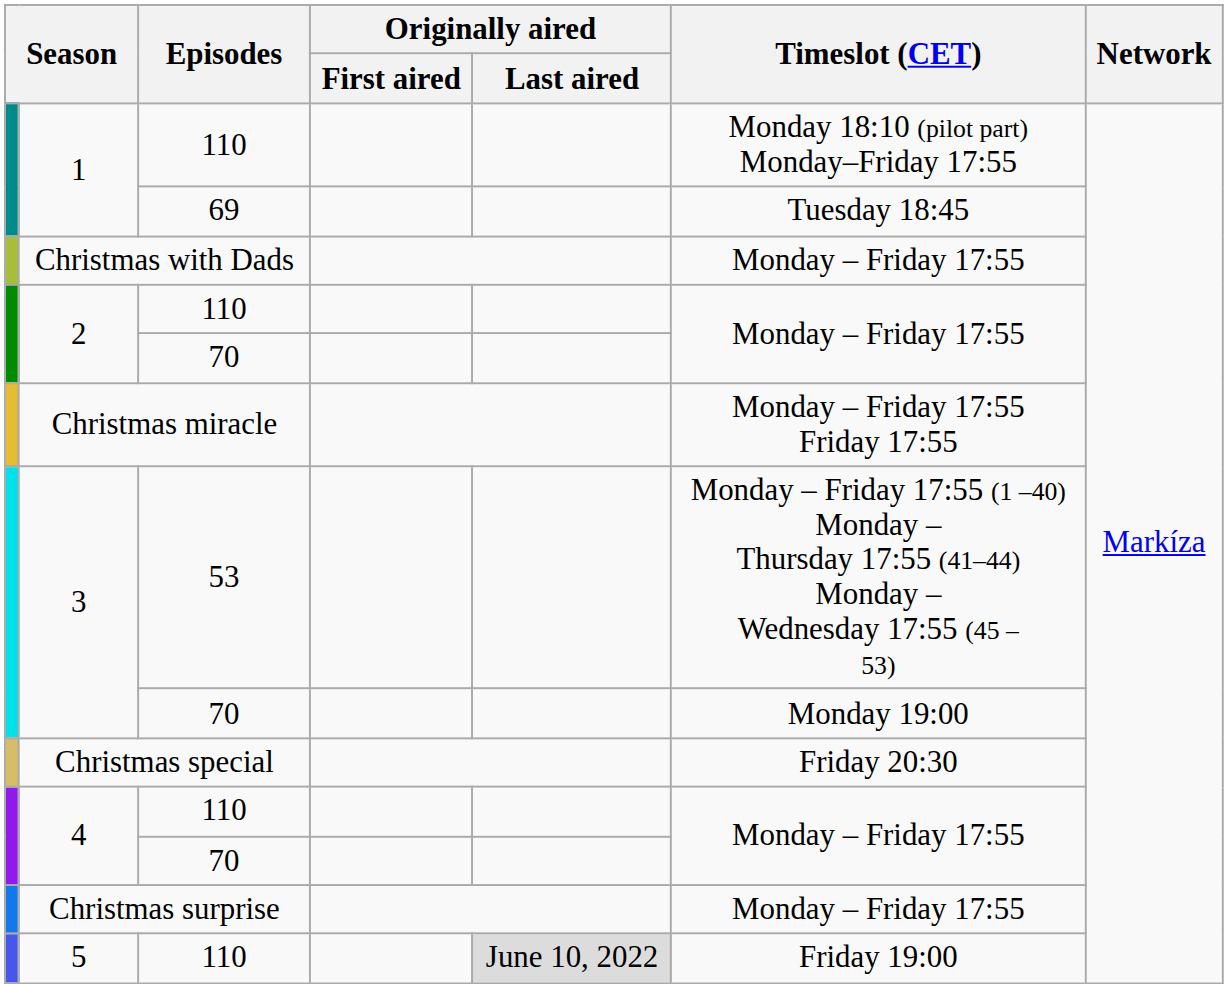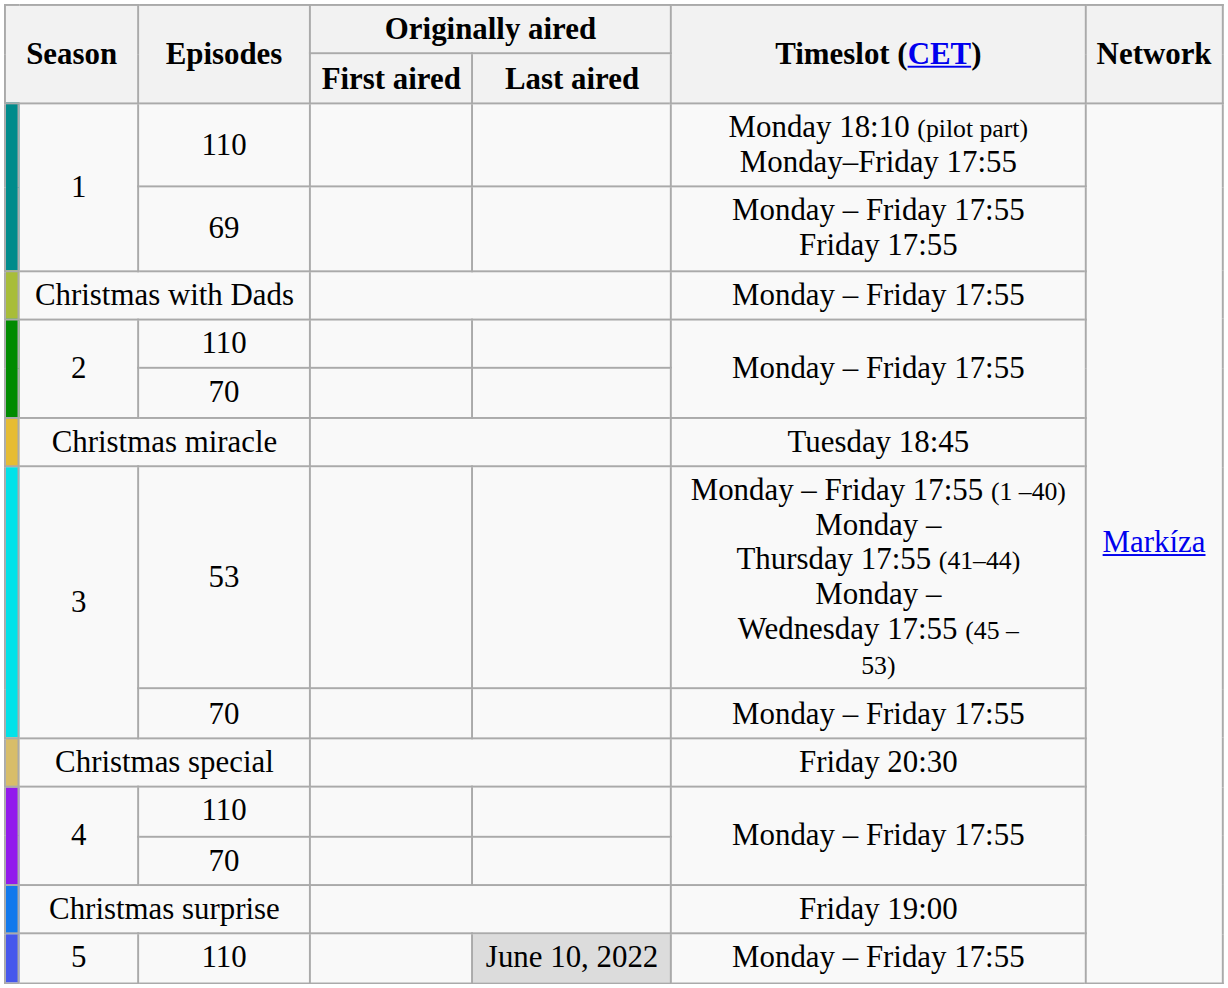(878, 210) Tuesday 18:45 -> (878, 228) Monday – Friday 17:55 Friday 17:55
(878, 423) Monday – Friday 17:55 Friday 17:55 -> (878, 441) Tuesday 18:45
(878, 712) Monday 19:00 -> (878, 712) Monday – Friday 17:55
(878, 908) Monday – Friday 17:55 -> (878, 908) Friday 19:00
(878, 957) Friday 19:00 -> (878, 957) Monday – Friday 17:55
